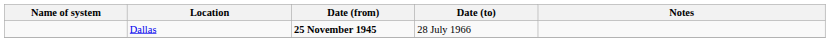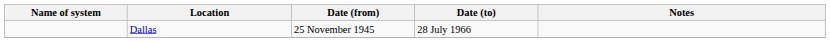(335, 29) bold -> (334, 29) normal
